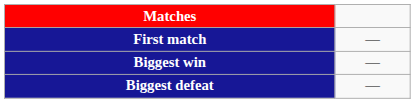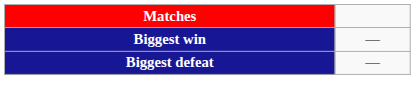- row: (170, 39)
